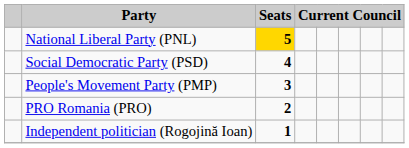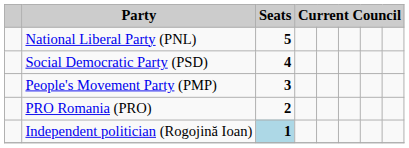(288, 39) gold background -> (288, 39) no background
(288, 131) no background -> (288, 131) lightblue background
